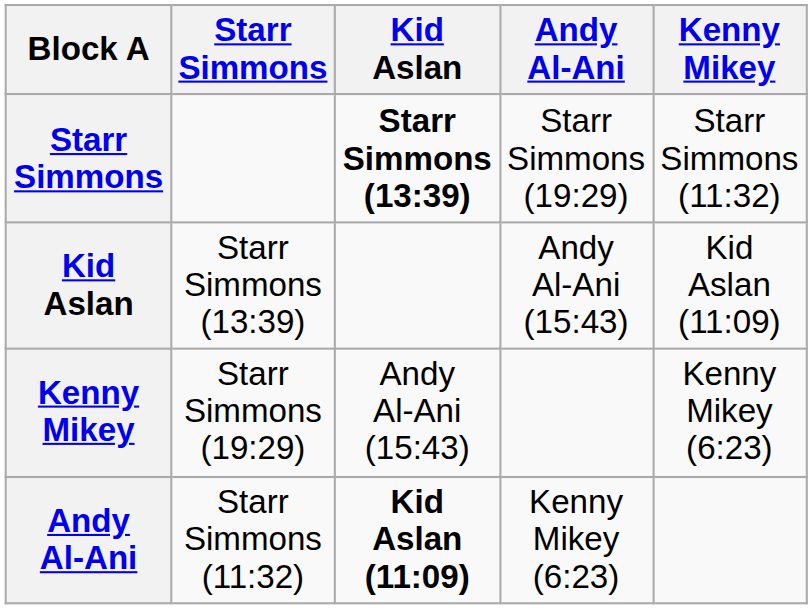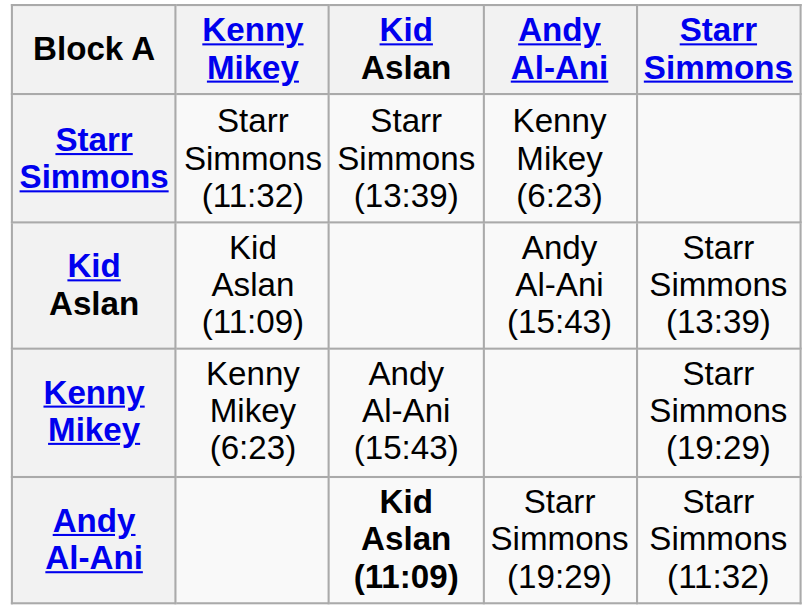columns swapped: (253, 49) <-> (729, 49)
(417, 157) bold -> (406, 157) normal
(576, 157) Starr Simmons (19:29) -> (560, 157) Kenny Mikey (6:23)
(576, 538) Kenny Mikey (6:23) -> (560, 538) Starr Simmons (19:29)
